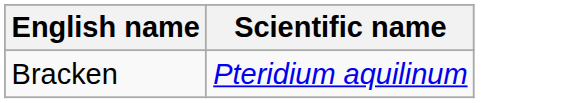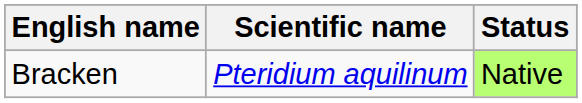+ column: (525, 27)
